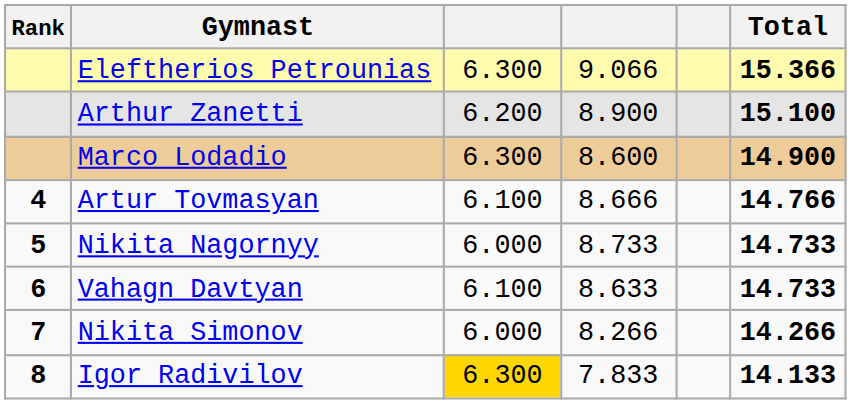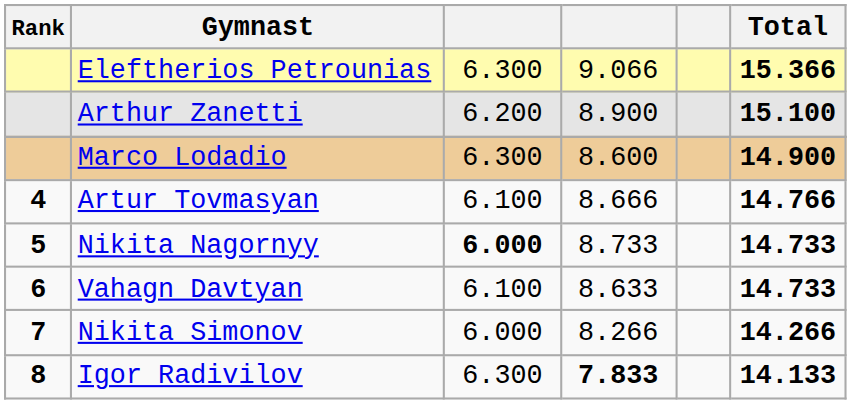(502, 245) normal -> (502, 245) bold
(502, 376) gold background -> (502, 376) no background
(618, 376) normal -> (618, 376) bold
